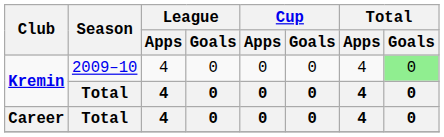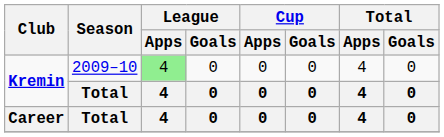(164, 68) no background -> (164, 68) lightgreen background
(411, 68) lightgreen background -> (411, 68) no background
